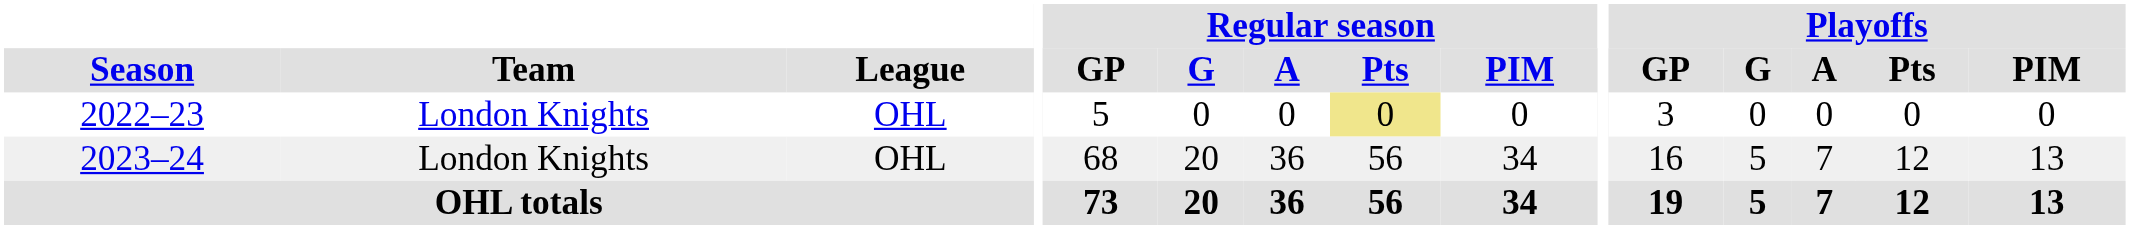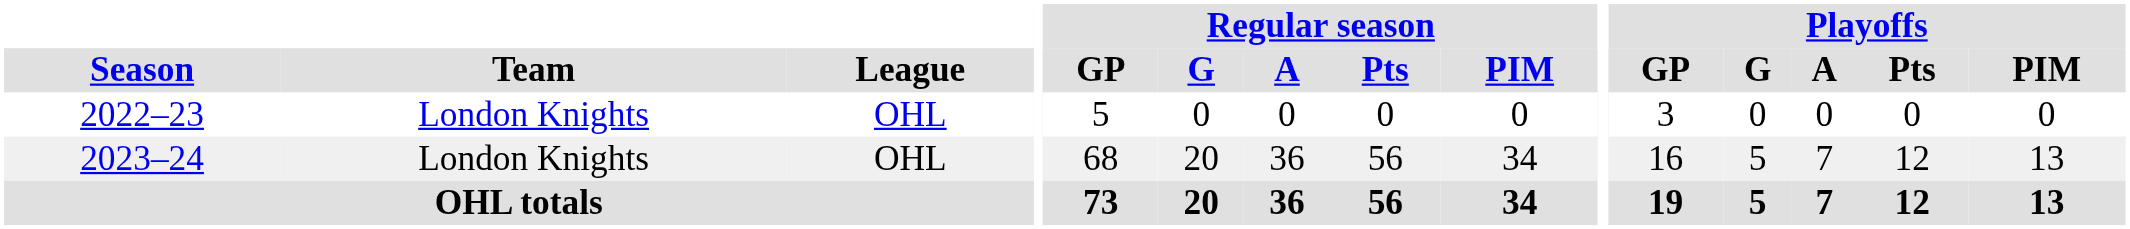(1385, 113) khaki background -> (1385, 113) no background
